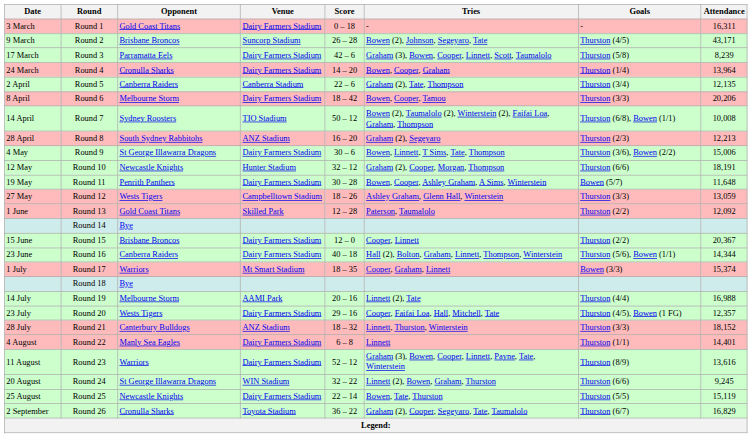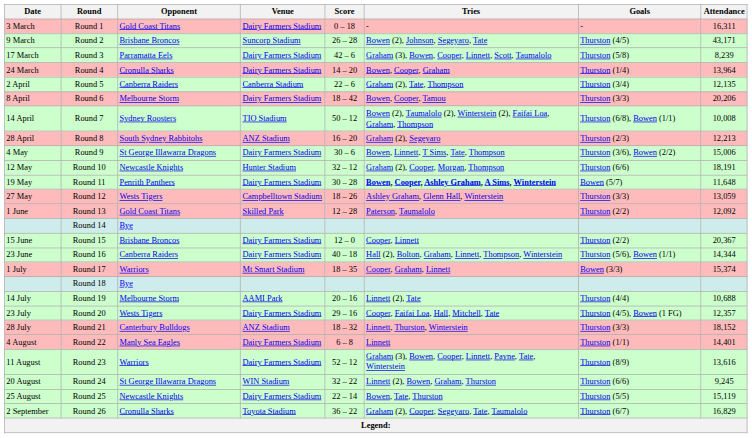(456, 182) normal -> (461, 182) bold
(724, 298) 16,988 -> (724, 298) 10,688
